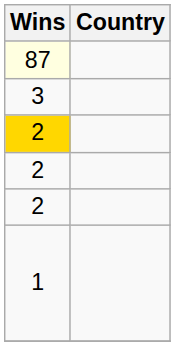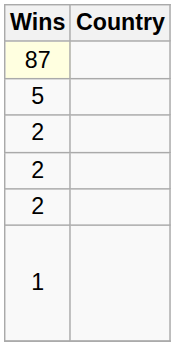(38, 96) 3 -> (38, 96) 5
(38, 133) gold background -> (38, 133) no background
